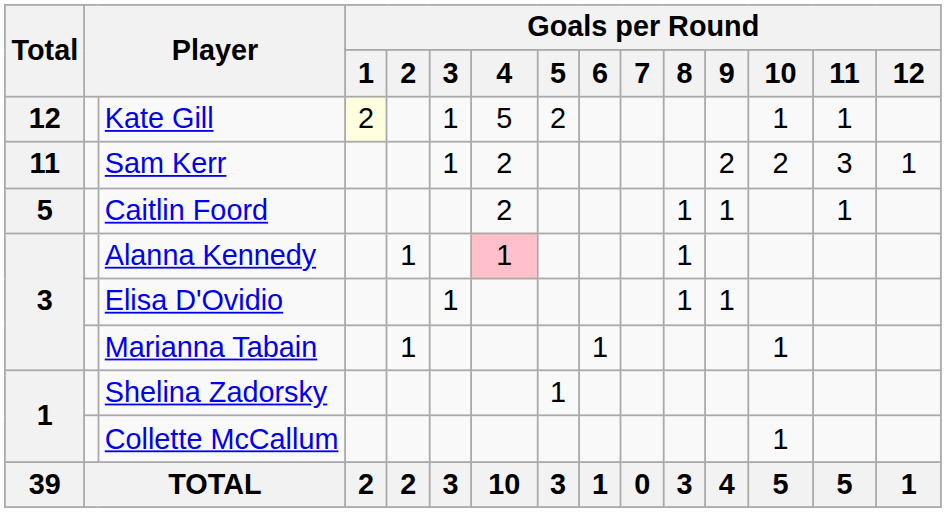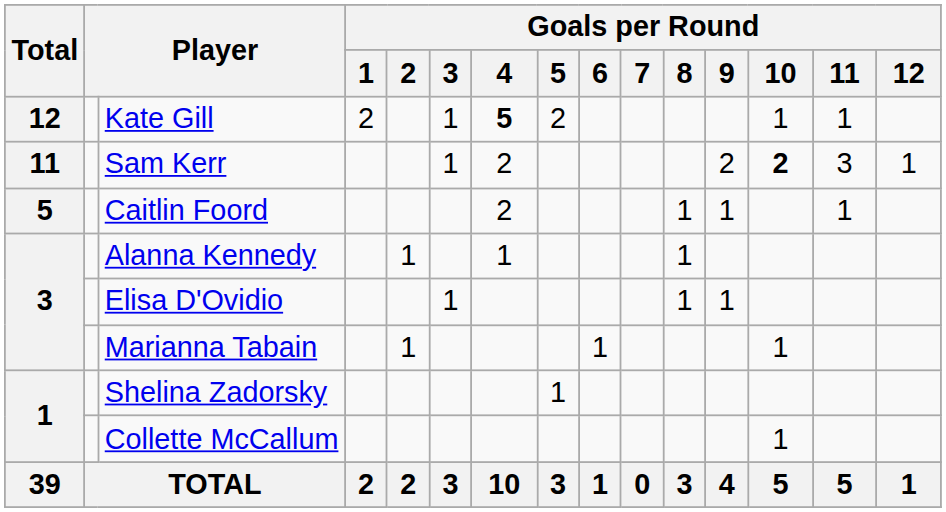(366, 118) lightyellow background -> (366, 118) no background
(504, 118) normal -> (504, 118) bold
(780, 164) normal -> (780, 164) bold
(504, 255) pink background -> (504, 255) no background
